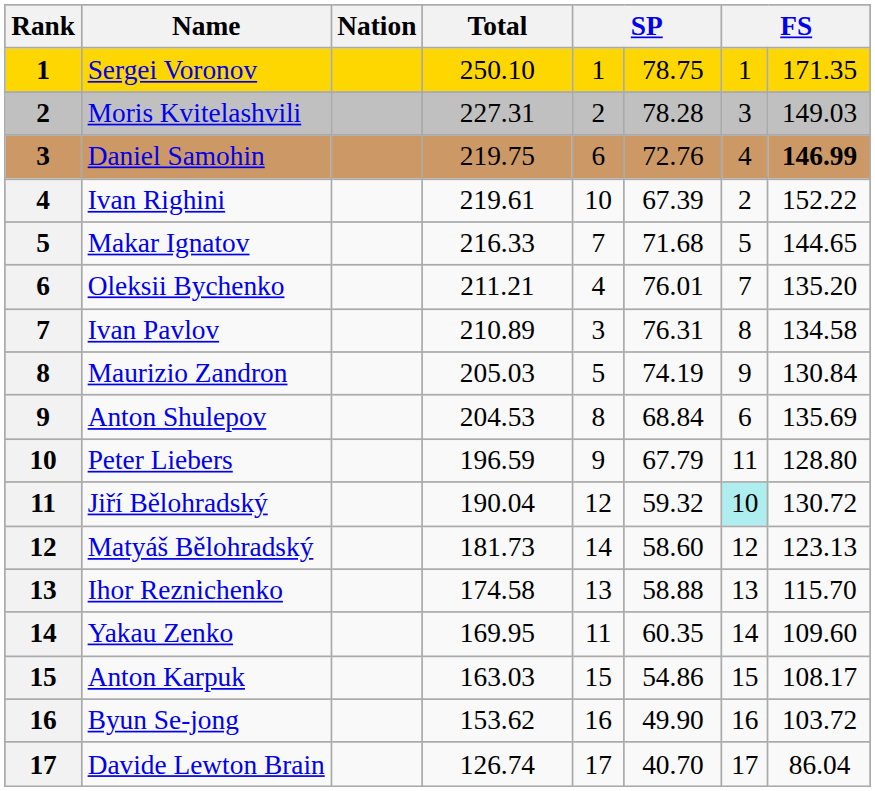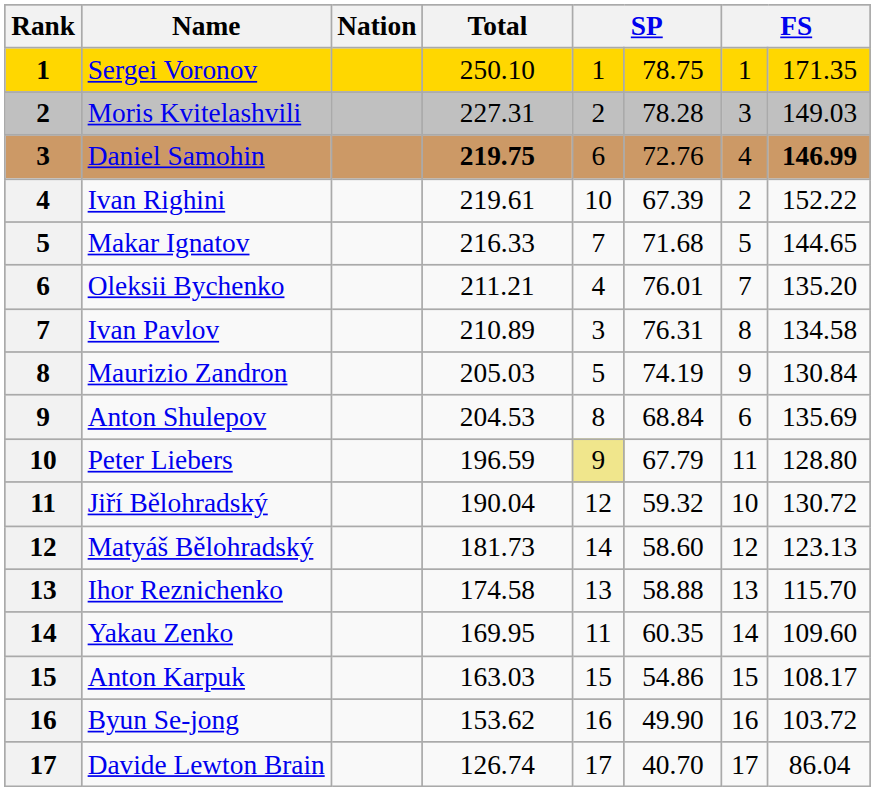(497, 156) normal -> (497, 156) bold
(598, 460) no background -> (598, 460) khaki background
(745, 503) paleturquoise background -> (745, 503) no background
